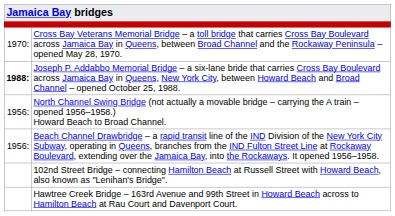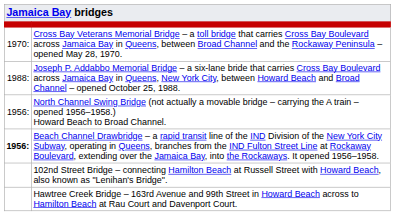(18, 78) bold -> (18, 78) normal
(18, 146) normal -> (18, 146) bold
